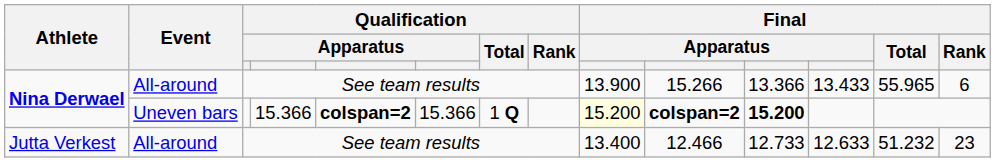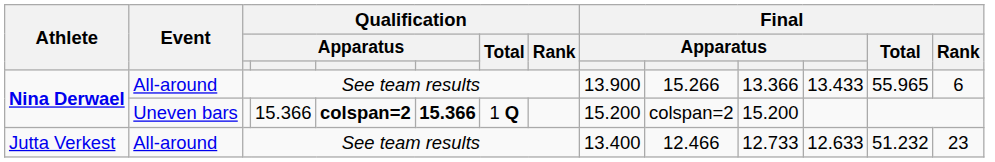(447, 114) normal -> (447, 114) bold
(612, 114) lightyellow background -> (612, 114) no background
(694, 114) bold -> (691, 114) normal
(776, 114) bold -> (770, 114) normal
